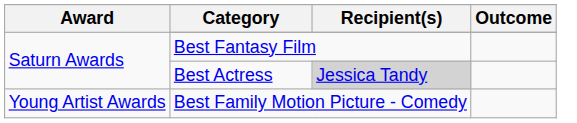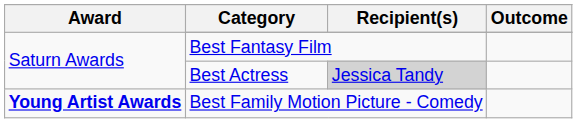(87, 103) normal -> (95, 103) bold
